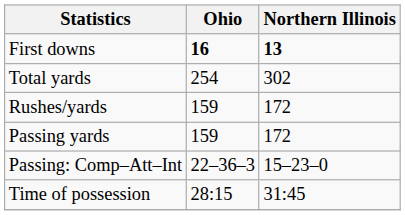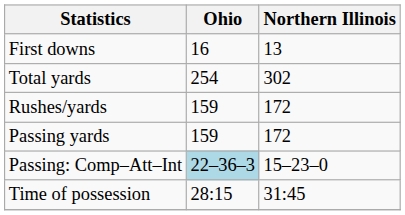(200, 48) bold -> (200, 48) normal
(273, 48) bold -> (273, 48) normal
(223, 165) no background -> (223, 165) lightblue background
